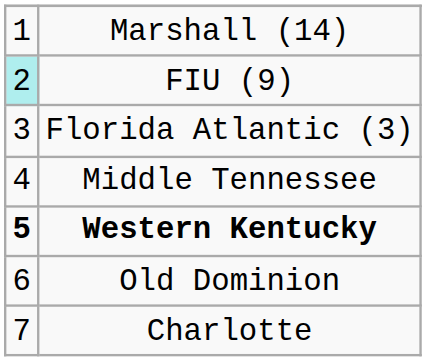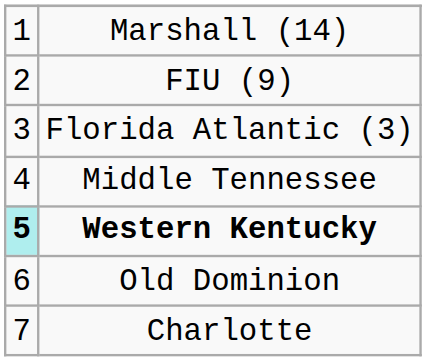(22, 81) paleturquoise background -> (22, 81) no background
(22, 231) no background -> (22, 231) paleturquoise background
